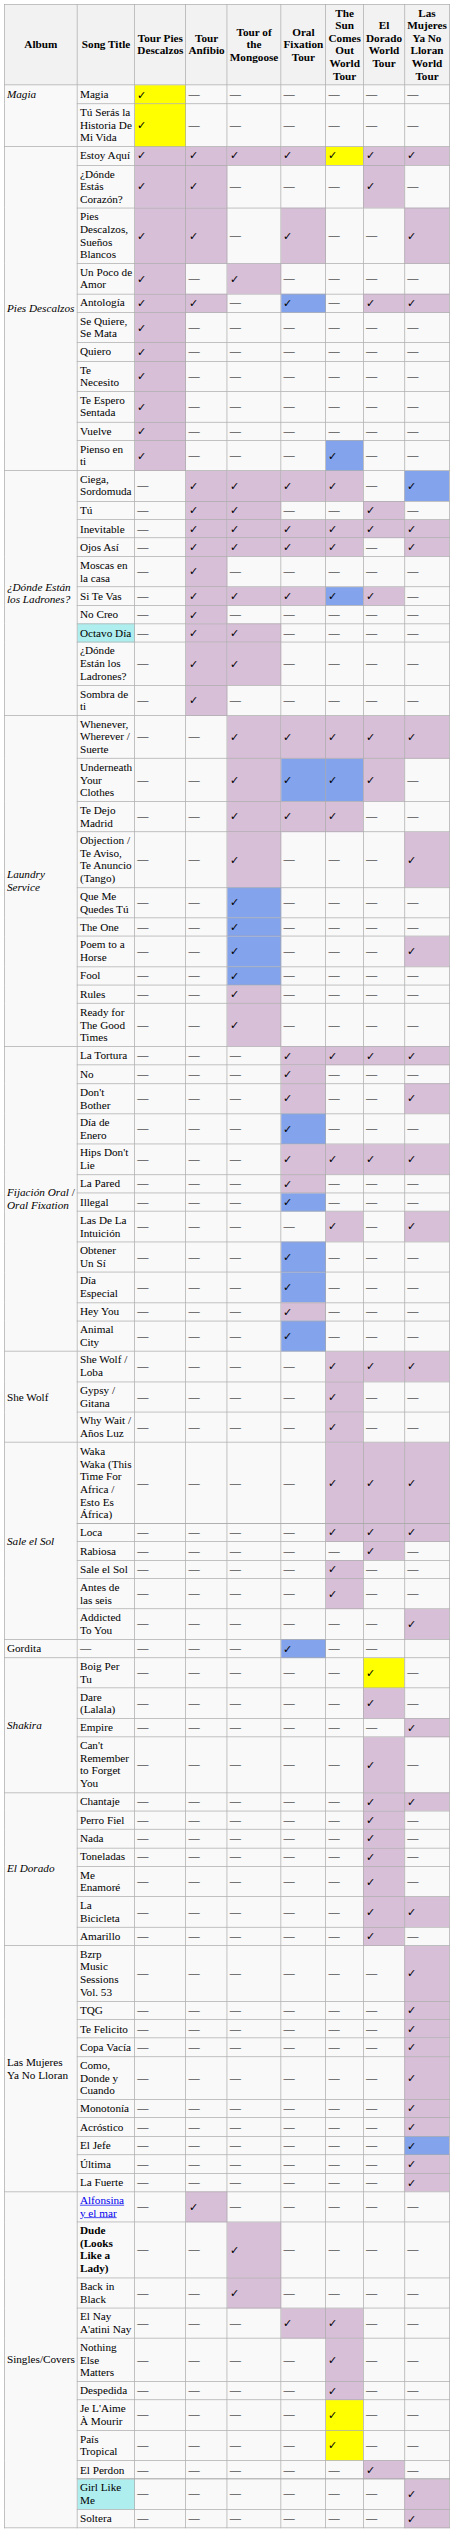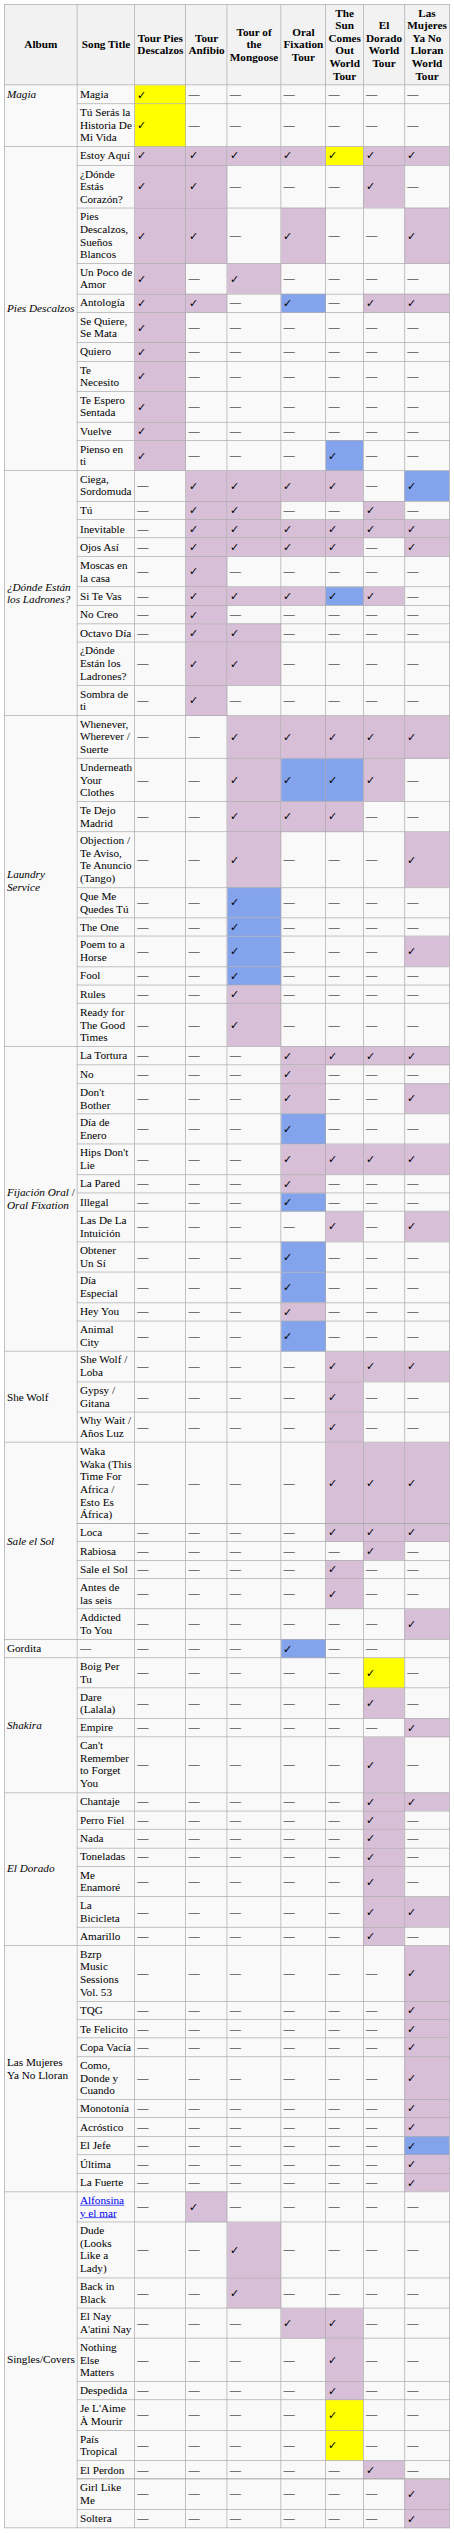(106, 633) paleturquoise background -> (106, 633) no background
(96, 2250) bold -> (96, 2250) normal
(101, 2494) paleturquoise background -> (101, 2494) no background
